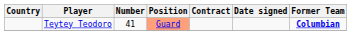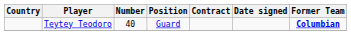(130, 24) 41 -> (130, 24) 40
(168, 24) lightsalmon background -> (168, 24) no background
